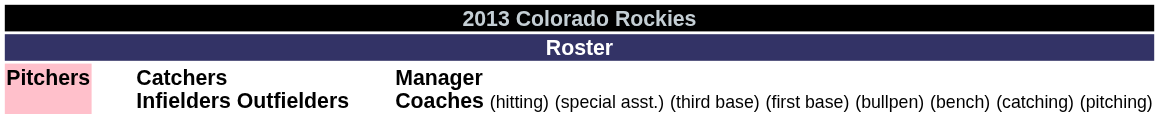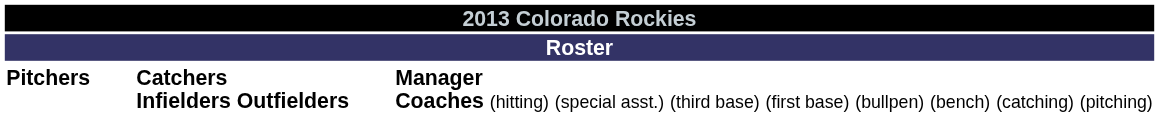(48, 77) pink background -> (48, 77) no background
